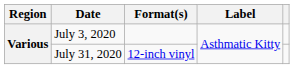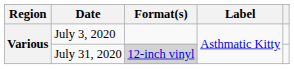(161, 53) no background -> (161, 53) lightgrey background
